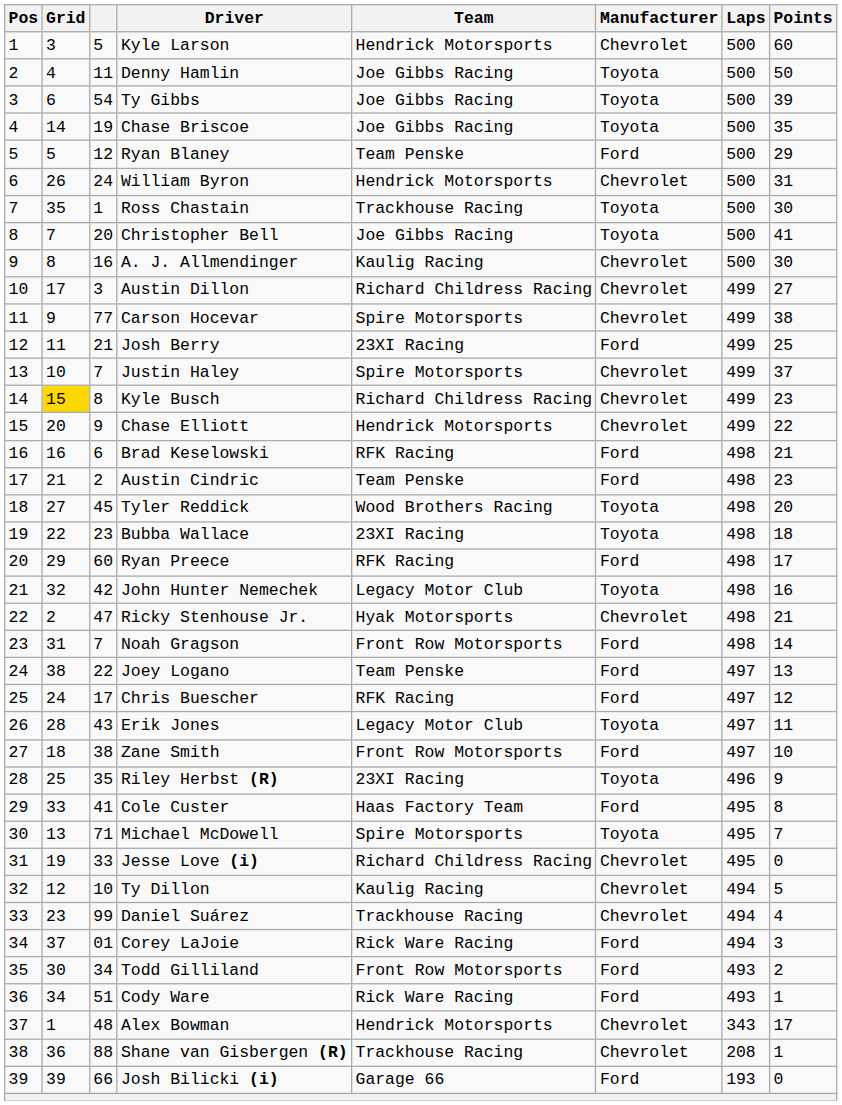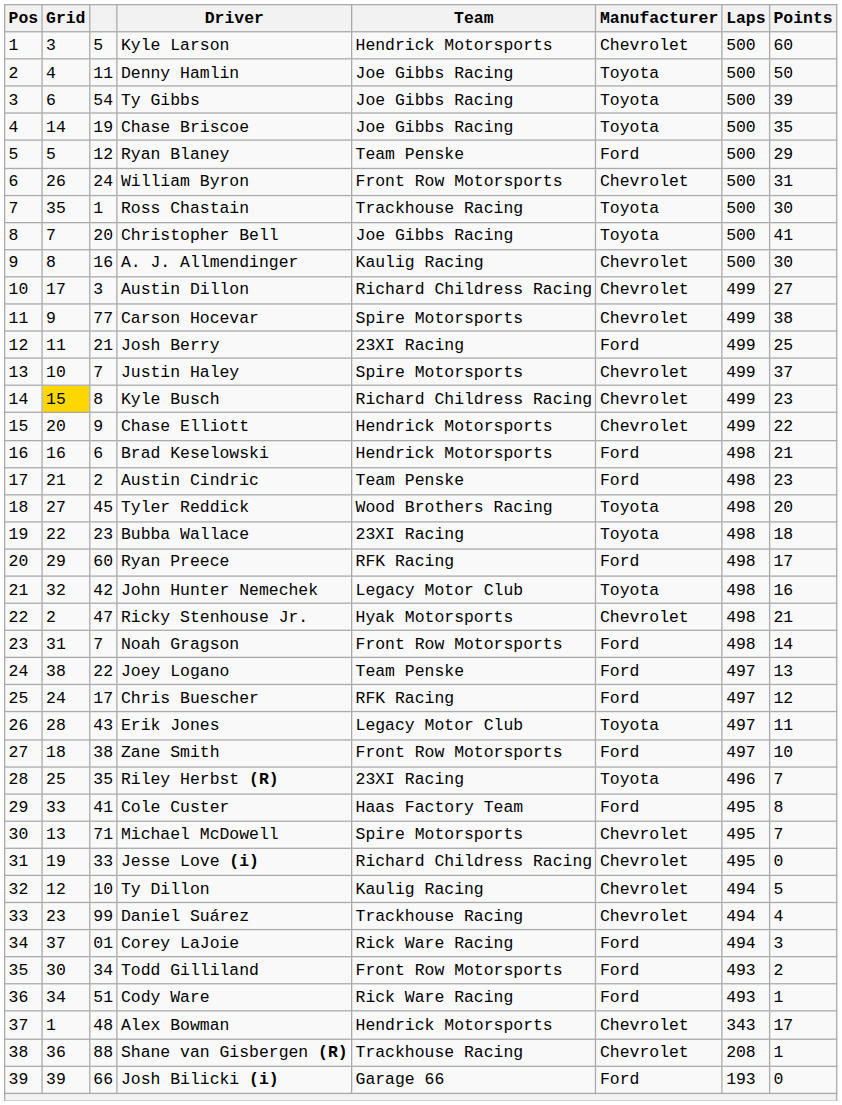(454, 181) Hendrick Motorsports -> (459, 181) Front Row Motorsports
(405, 453) RFK Racing -> (454, 453) Hendrick Motorsports
(778, 780) 9 -> (778, 780) 7
(630, 834) Toyota -> (644, 834) Chevrolet
